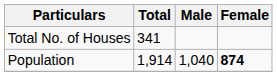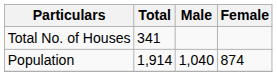(232, 60) bold -> (232, 60) normal
